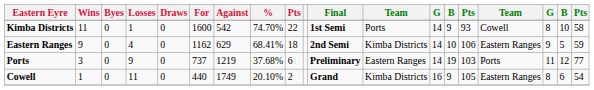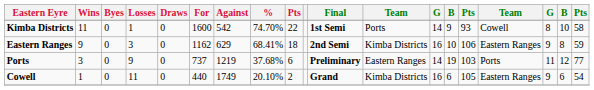(131, 44) 4 -> (131, 44) 3
(437, 44) 14 -> (437, 44) 16
(562, 44) 5 -> (562, 44) 8
(449, 76) 9 -> (449, 76) 6
(548, 76) 8 -> (548, 76) 9
